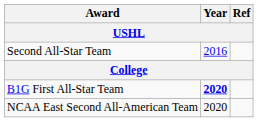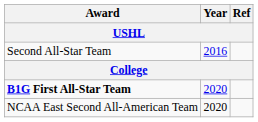(65, 88) normal -> (69, 88) bold
(215, 88) bold -> (215, 88) normal
